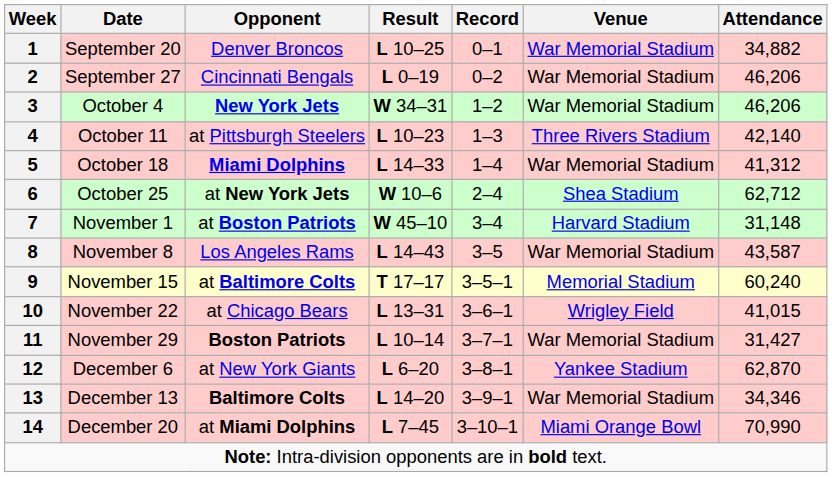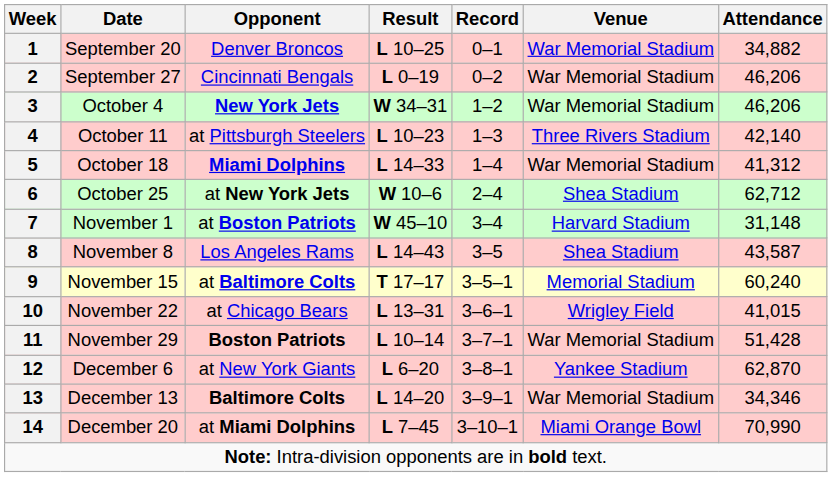(621, 252) War Memorial Stadium -> (621, 252) Shea Stadium
(773, 340) 31,427 -> (773, 340) 51,428
